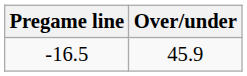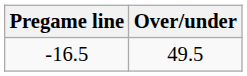(185, 54) 45.9 -> (185, 54) 49.5
